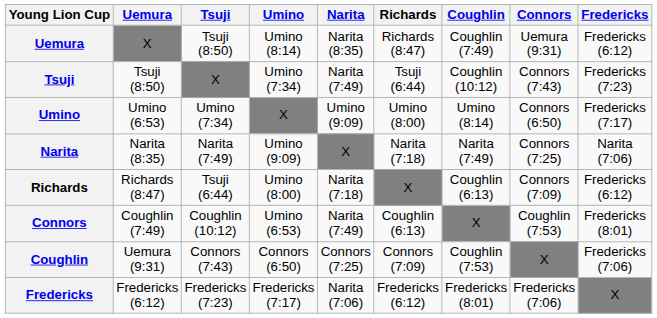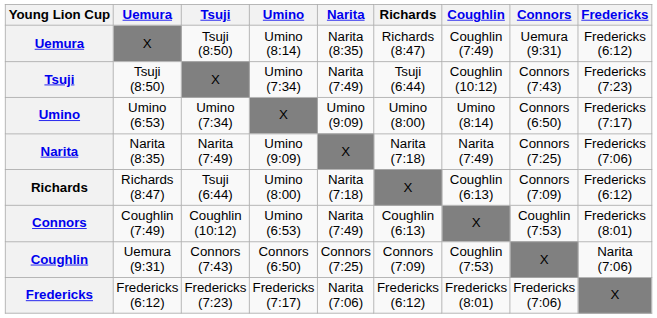(615, 151) Narita (7:06) -> (615, 151) Fredericks (7:06)
(615, 259) Fredericks (7:06) -> (615, 259) Narita (7:06)
